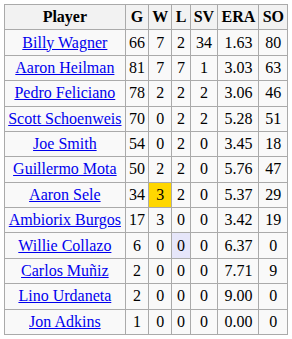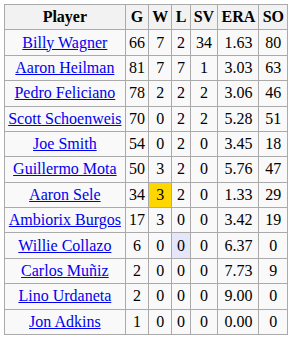(160, 169) 2 -> (160, 169) 3
(238, 194) 5.37 -> (238, 194) 1.33
(238, 270) 7.71 -> (238, 270) 7.73
